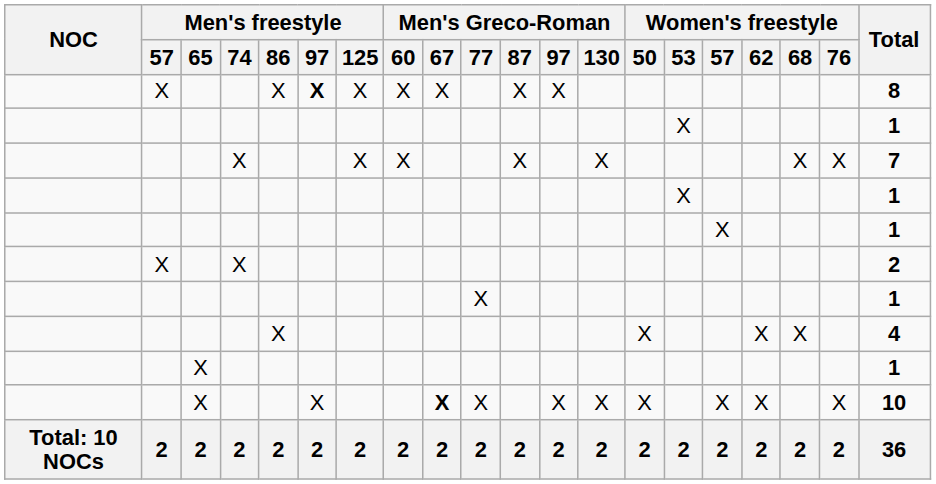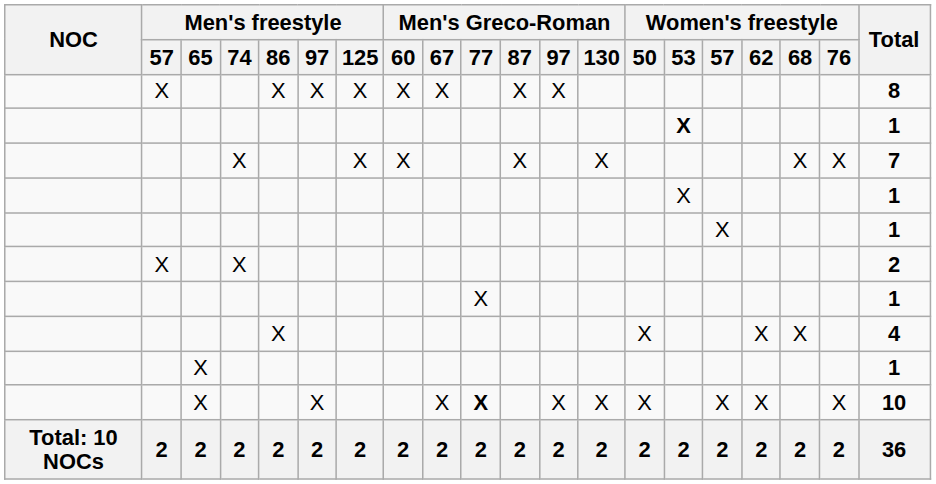(317, 92) bold -> (317, 92) normal
(684, 126) normal -> (684, 126) bold
(442, 403) bold -> (442, 403) normal
(481, 403) normal -> (481, 403) bold
